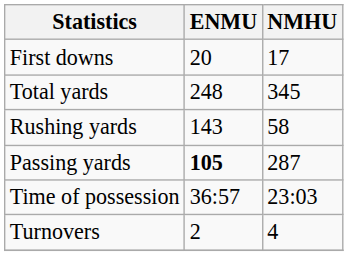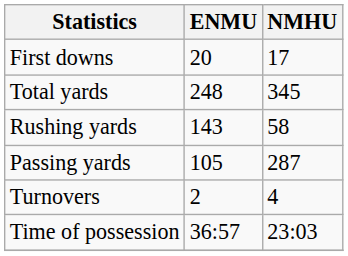(206, 162) bold -> (206, 162) normal
rows swapped: (55, 232) <-> (95, 197)
